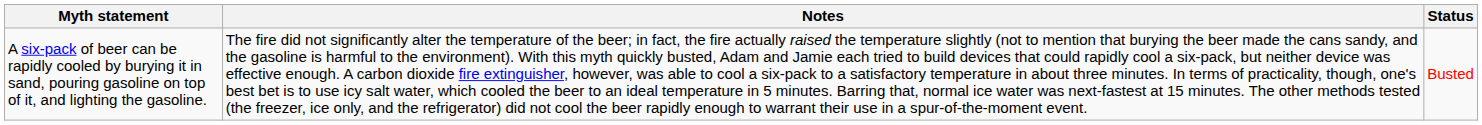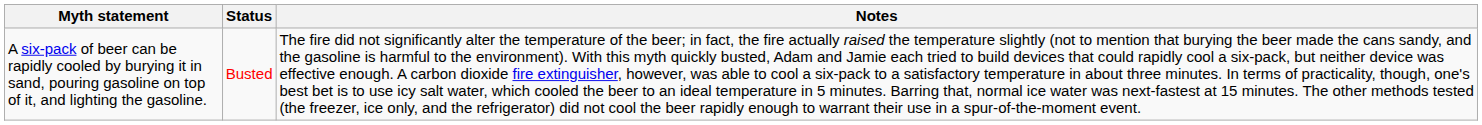columns swapped: (1451, 16) <-> (823, 16)
